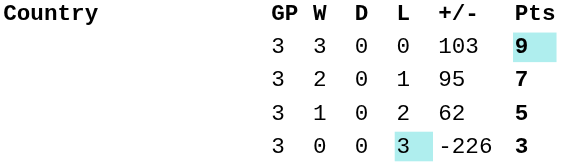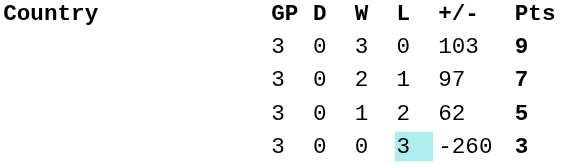columns swapped: (320, 14) <-> (361, 14)
(522, 47) paleturquoise background -> (522, 47) no background
(452, 80) 95 -> (452, 80) 97
(465, 147) -226 -> (465, 147) -260
